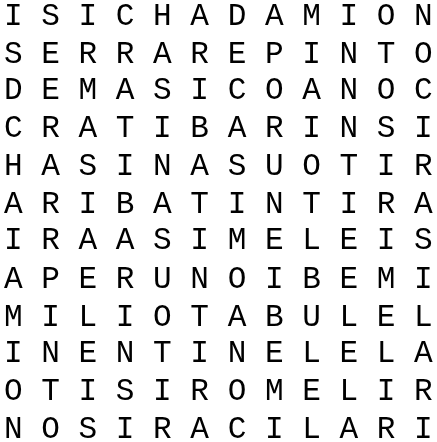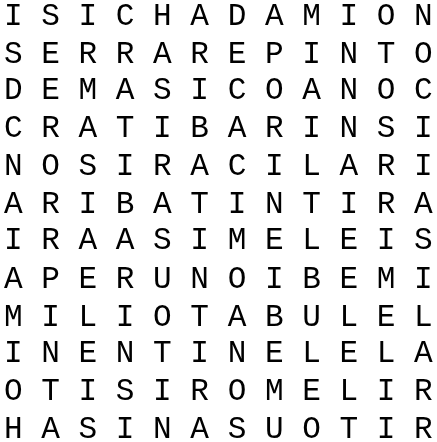(218, 166) H A S I N A S U O T I R -> (218, 166) N O S I R A C I L A R I
(218, 429) N O S I R A C I L A R I -> (218, 429) H A S I N A S U O T I R
